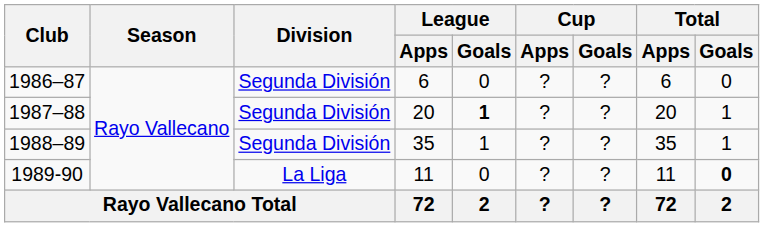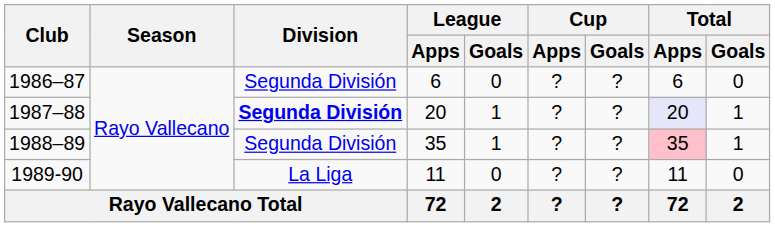(314, 112) normal -> (320, 112) bold
(484, 112) bold -> (496, 112) normal
(666, 112) no background -> (678, 112) lavender background
(666, 143) no background -> (678, 143) pink background
(726, 174) bold -> (738, 174) normal
